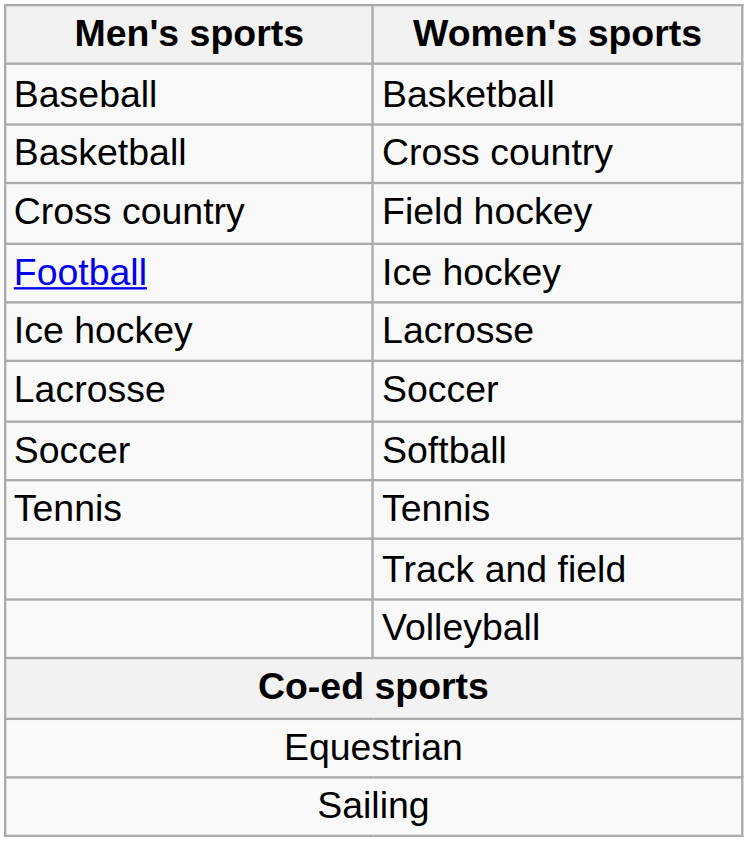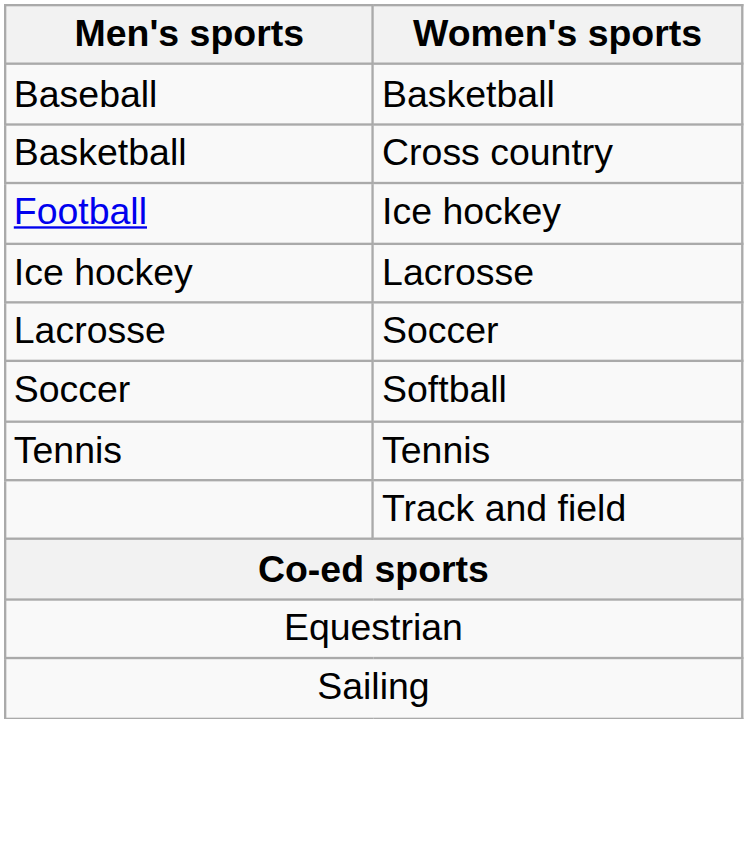- row: (487, 212)
- row: (461, 627)
